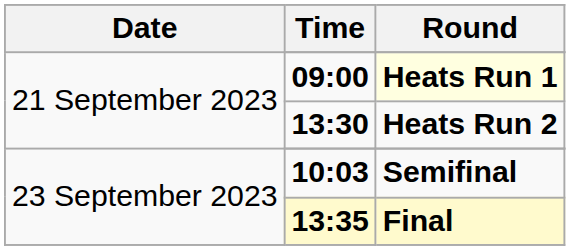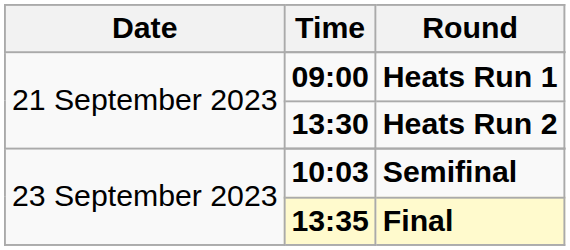(470, 76) lightyellow background -> (470, 76) no background
